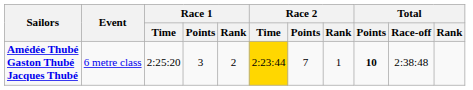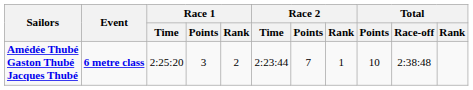(113, 63) normal -> (114, 63) bold
(269, 63) gold background -> (271, 63) no background
(371, 63) bold -> (374, 63) normal
